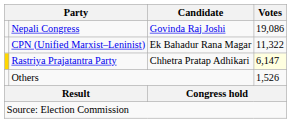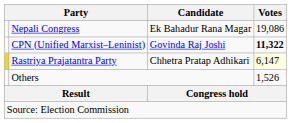(188, 28) Govinda Raj Joshi -> (201, 28) Ek Bahadur Rana Magar
(201, 45) Ek Bahadur Rana Magar -> (188, 45) Govinda Raj Joshi
(270, 45) normal -> (270, 45) bold
